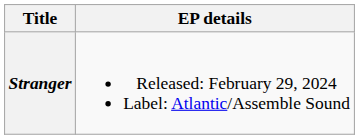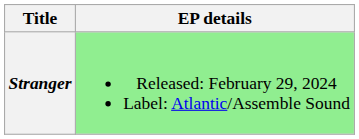(215, 93) no background -> (215, 93) lightgreen background
